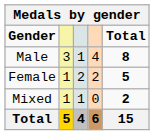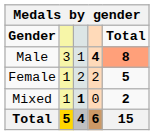(95, 57) normal -> (95, 57) bold
(126, 57) no background -> (126, 57) lightsalmon background
(81, 99) normal -> (81, 99) bold
